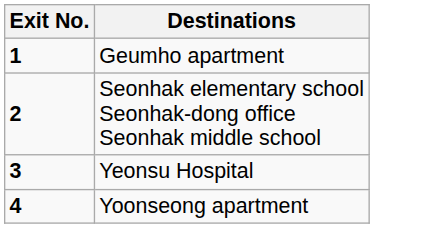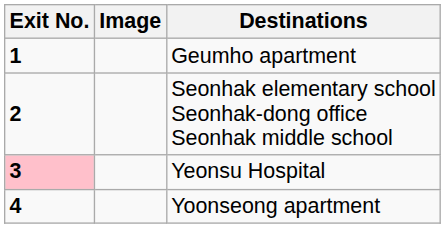+ column: (130, 21)
(16, 171) no background -> (16, 171) pink background
